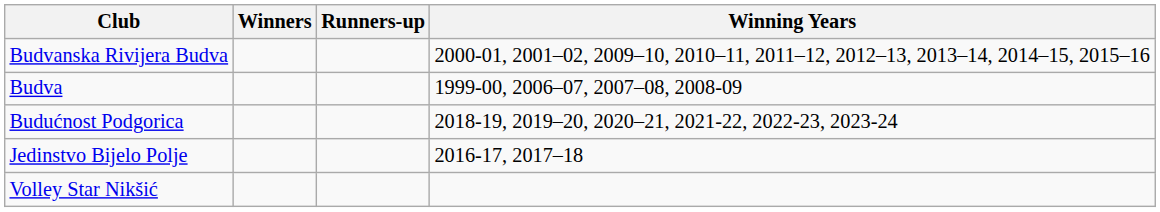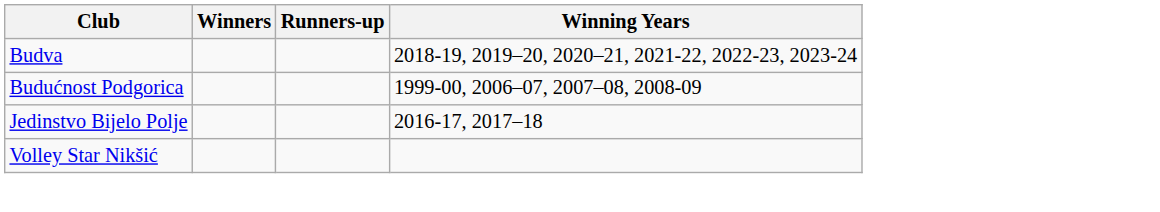- row: (119, 55)
(588, 88) 1999-00, 2006–07, 2007–08, 2008-09 -> (626, 55) 2018-19, 2019–20, 2020–21, 2021-22, 2022-23, 2023-24
(666, 122) 2018-19, 2019–20, 2020–21, 2021-22, 2022-23, 2023-24 -> (548, 88) 1999-00, 2006–07, 2007–08, 2008-09
